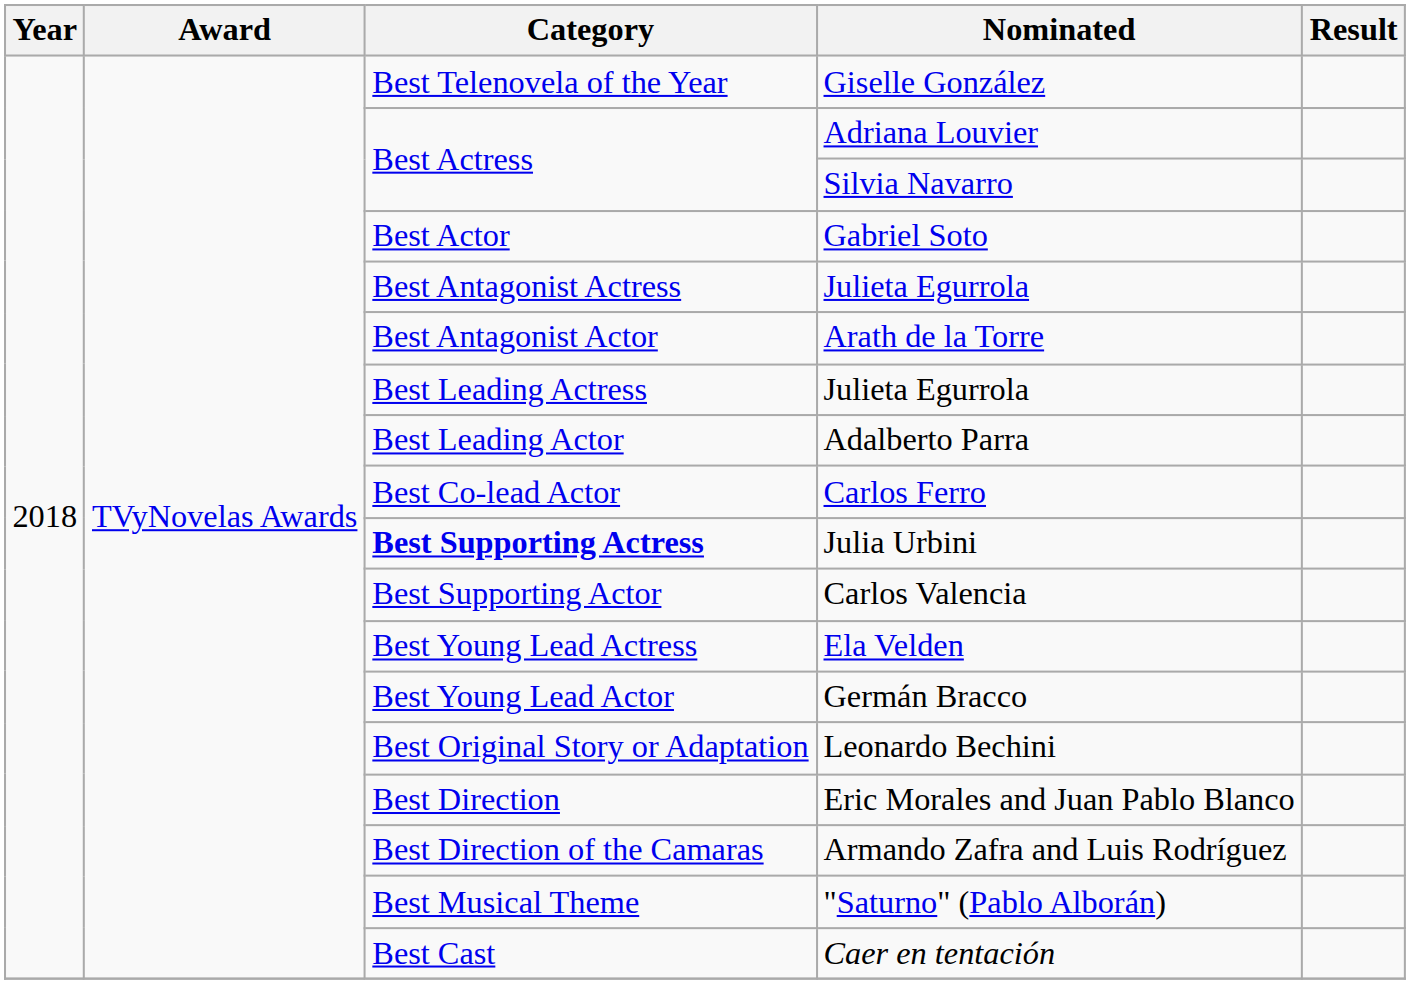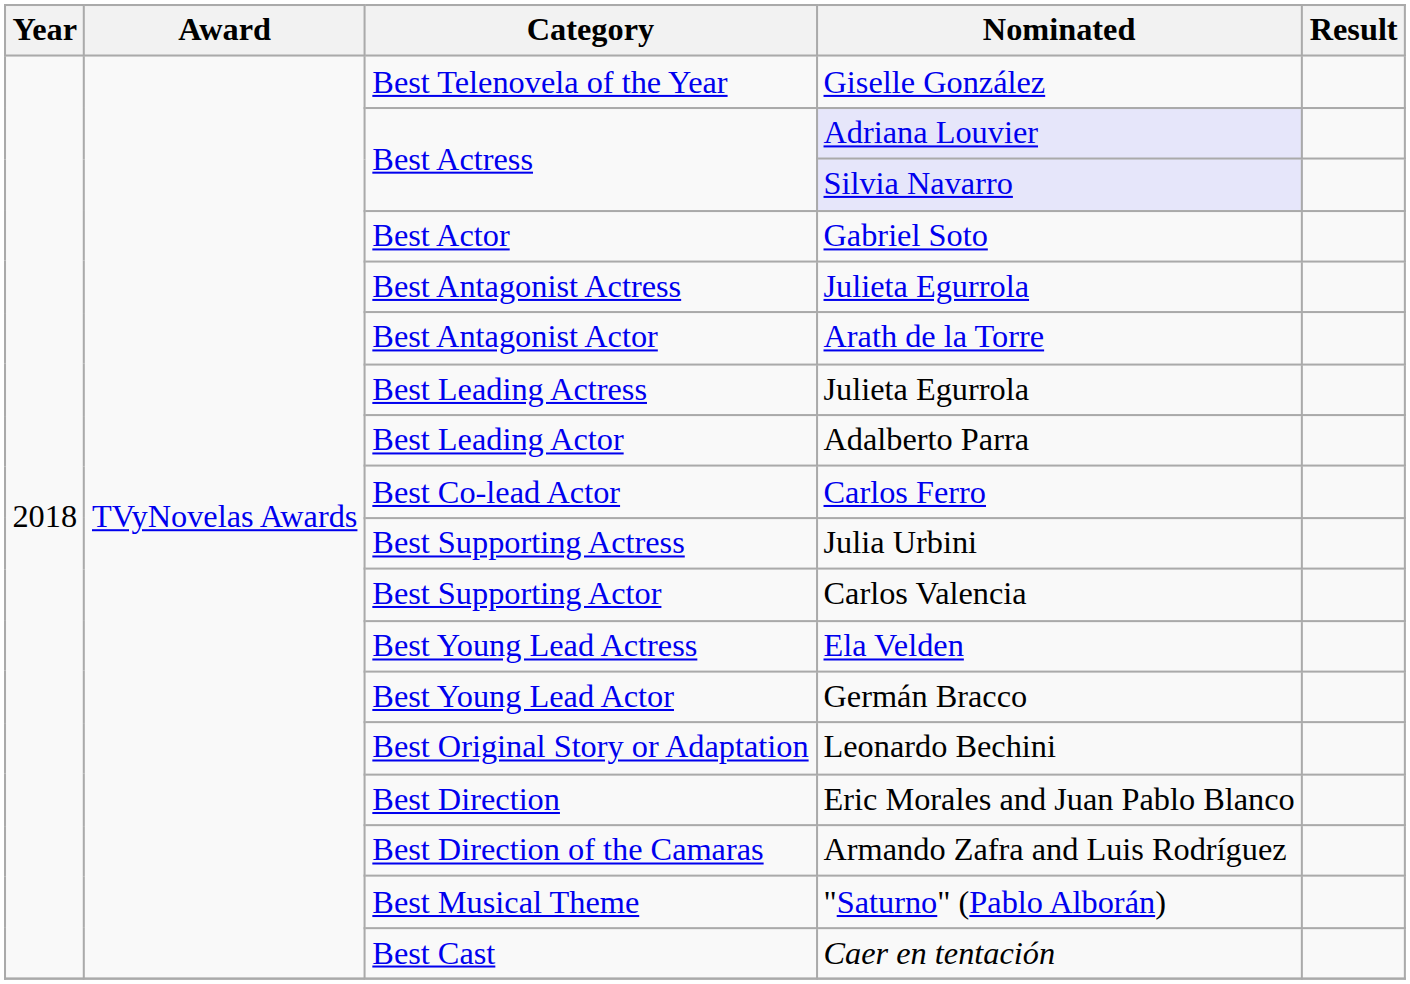(931, 132) no background -> (931, 132) lavender background
(918, 183) no background -> (918, 183) lavender background
(538, 542) bold -> (529, 542) normal
